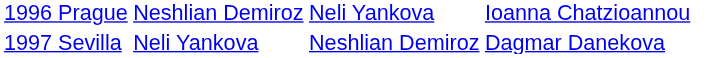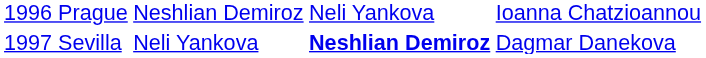(394, 42) normal -> (400, 42) bold
